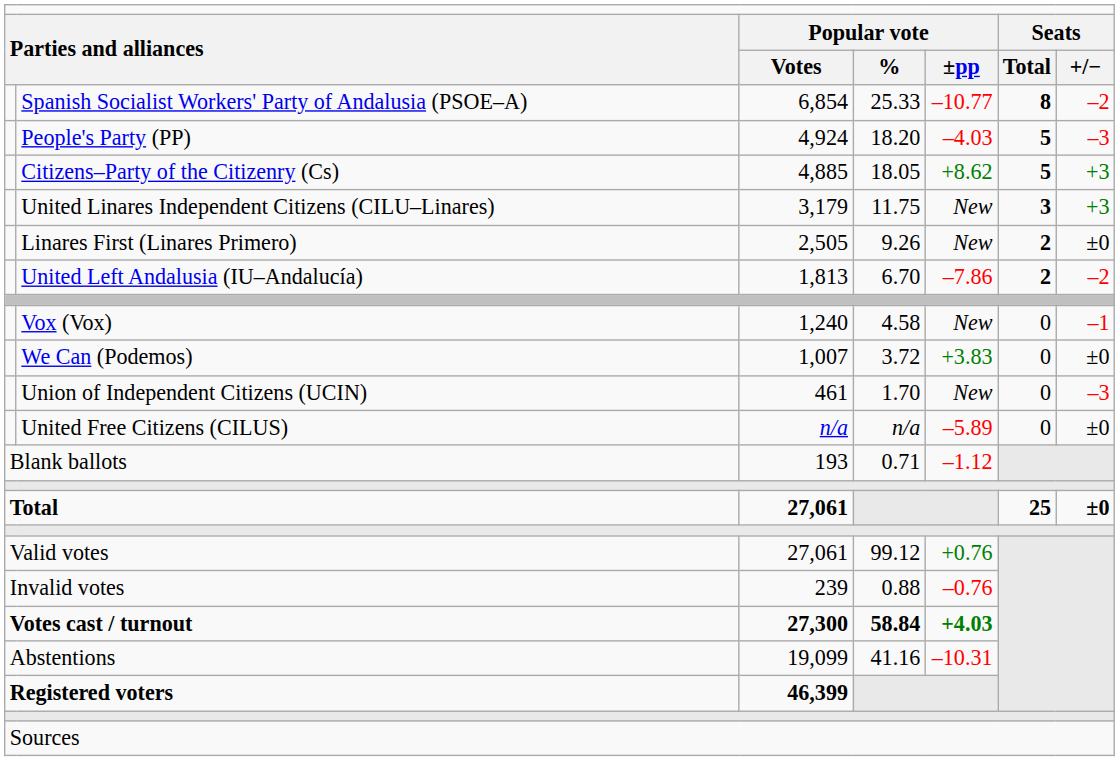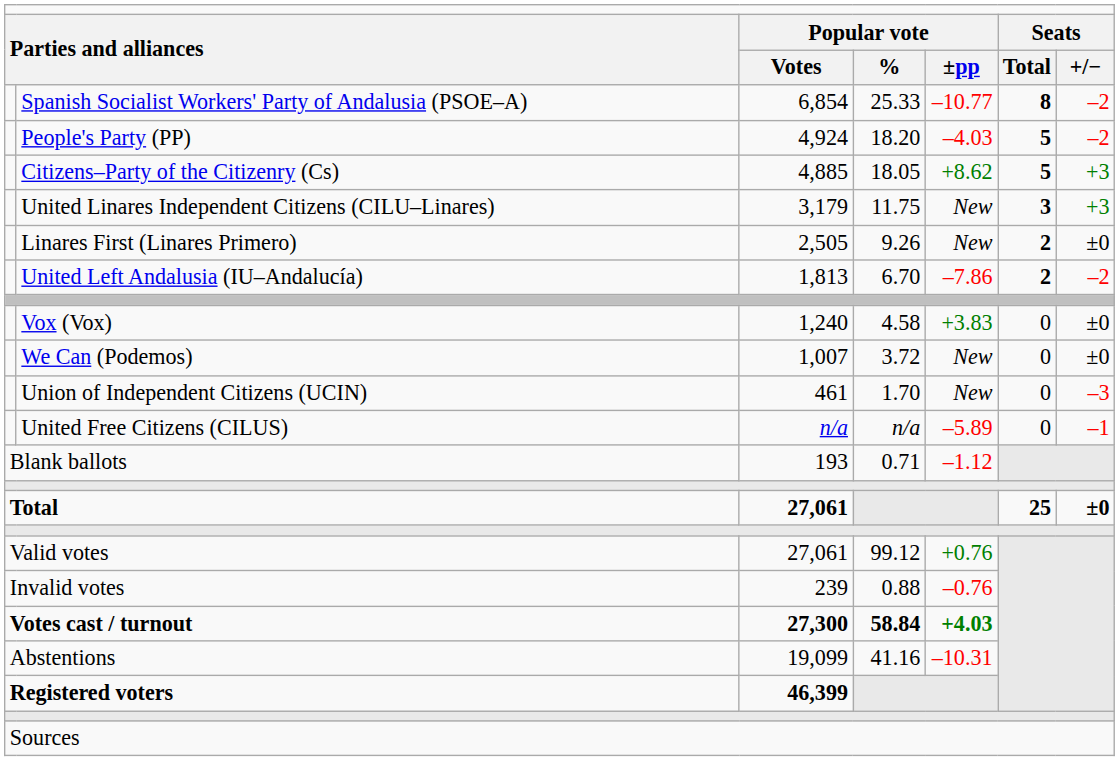(1098, 137) –3 -> (1098, 137) –2
(973, 322) New -> (967, 322) +3.83
(1098, 322) –1 -> (1098, 322) ±0
(967, 357) +3.83 -> (973, 357) New
(1098, 427) ±0 -> (1098, 427) –1
